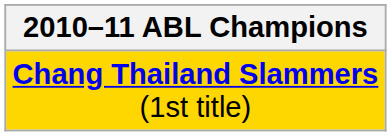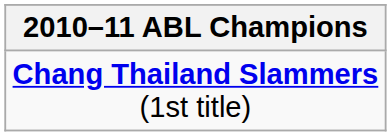(195, 90) gold background -> (195, 90) no background
